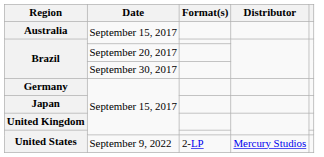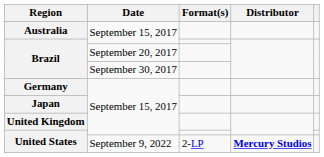(270, 143) normal -> (272, 143) bold
